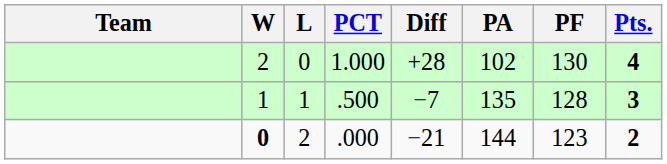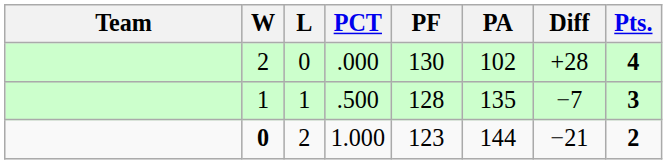columns swapped: (569, 23) <-> (426, 23)
(358, 61) 1.000 -> (358, 61) .000
(358, 138) .000 -> (358, 138) 1.000
